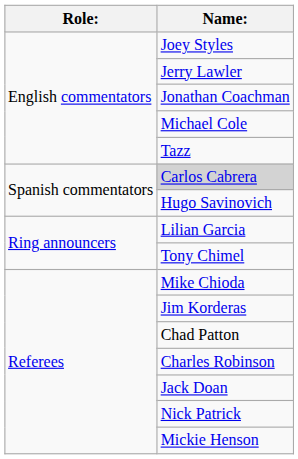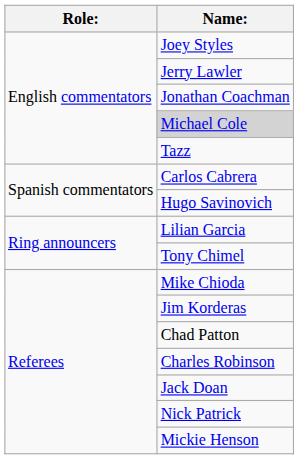(204, 124) no background -> (204, 124) lightgrey background
(209, 176) lightgrey background -> (209, 176) no background
